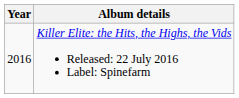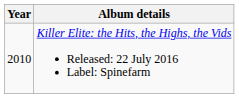(19, 58) 2016 -> (19, 58) 2010
